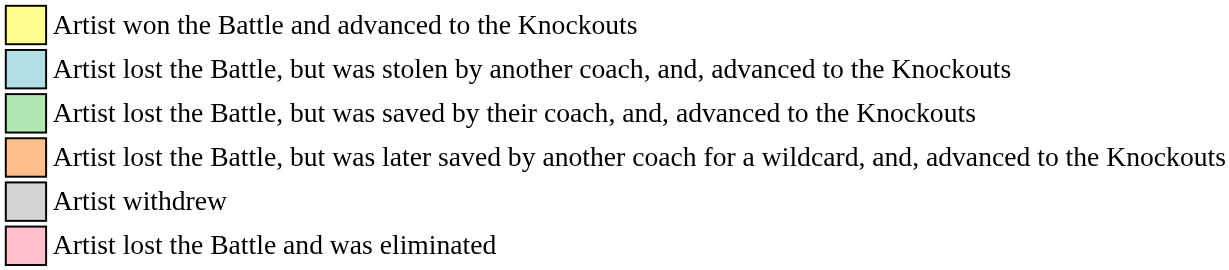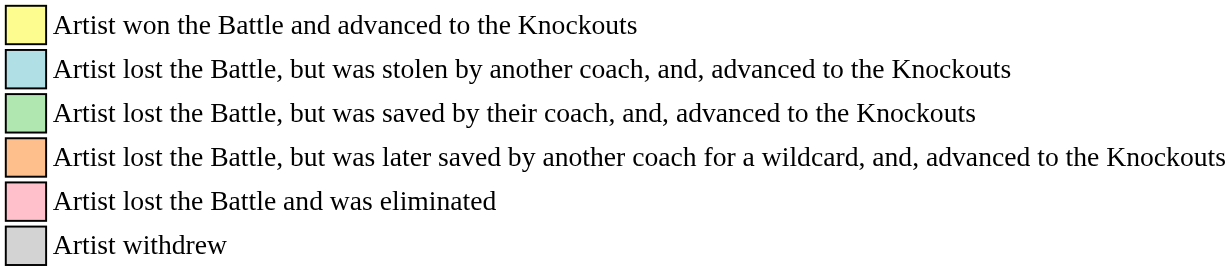rows swapped: (275, 245) <-> (140, 201)
